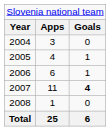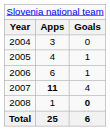(52, 88) normal -> (52, 88) bold
(88, 88) bold -> (88, 88) normal
(88, 103) normal -> (88, 103) bold
